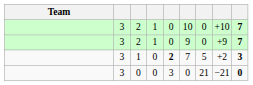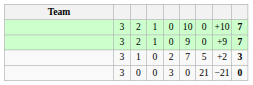(171, 57) bold -> (171, 57) normal
